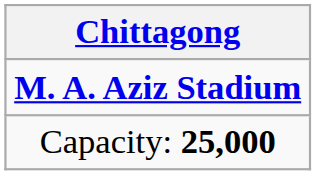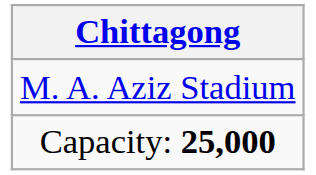(158, 86) bold -> (158, 86) normal
